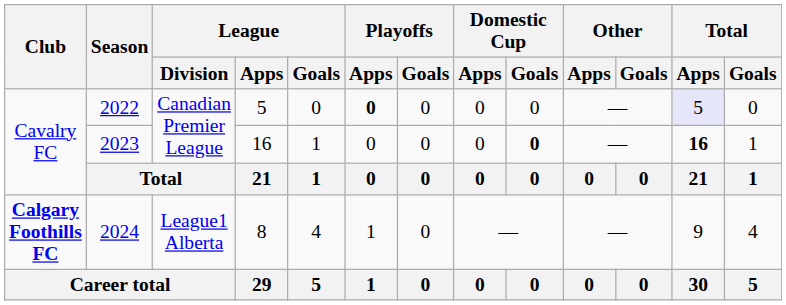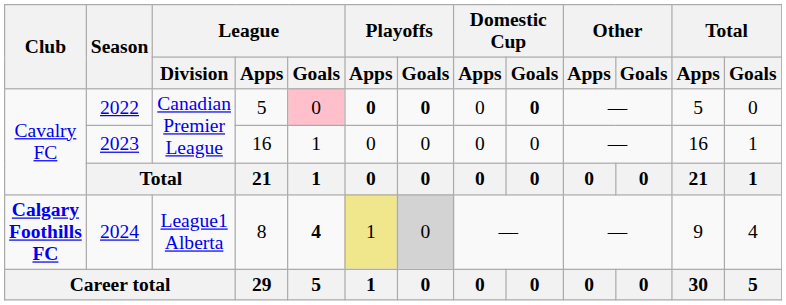(316, 107) no background -> (316, 107) pink background
(425, 107) normal -> (425, 107) bold
(535, 107) normal -> (535, 107) bold
(698, 107) lavender background -> (698, 107) no background
(535, 144) bold -> (535, 144) normal
(698, 144) bold -> (698, 144) normal
(316, 231) normal -> (316, 231) bold
(371, 231) no background -> (371, 231) khaki background
(425, 231) no background -> (425, 231) lightgrey background
